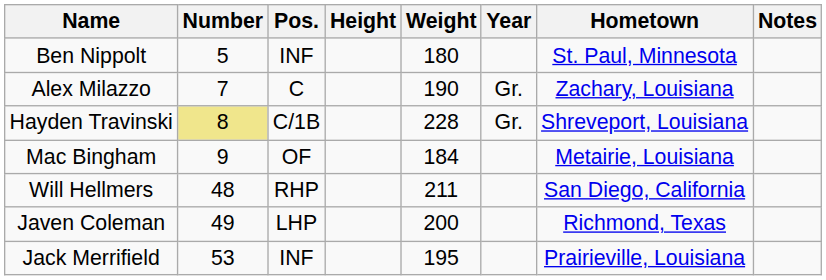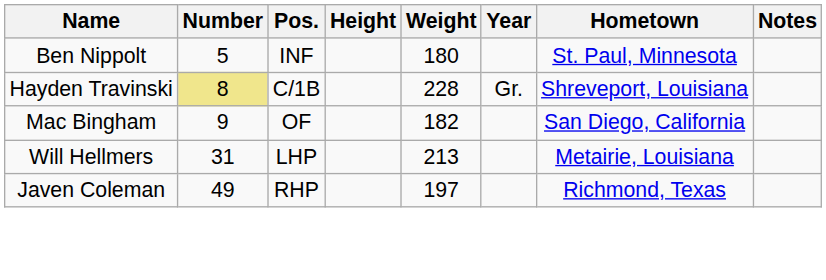- row: (91, 88)
(441, 156) 184 -> (441, 122) 182
(645, 156) Metairie, Louisiana -> (645, 122) San Diego, California
(223, 190) 48 -> (223, 156) 31
(296, 190) RHP -> (296, 156) LHP
(441, 190) 211 -> (441, 156) 213
(645, 190) San Diego, California -> (645, 156) Metairie, Louisiana
(296, 223) LHP -> (296, 190) RHP
(441, 223) 200 -> (441, 190) 197
- row: (91, 257)
